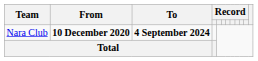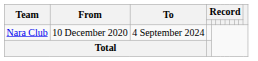(91, 32) bold -> (90, 32) normal
(172, 32) bold -> (168, 32) normal
